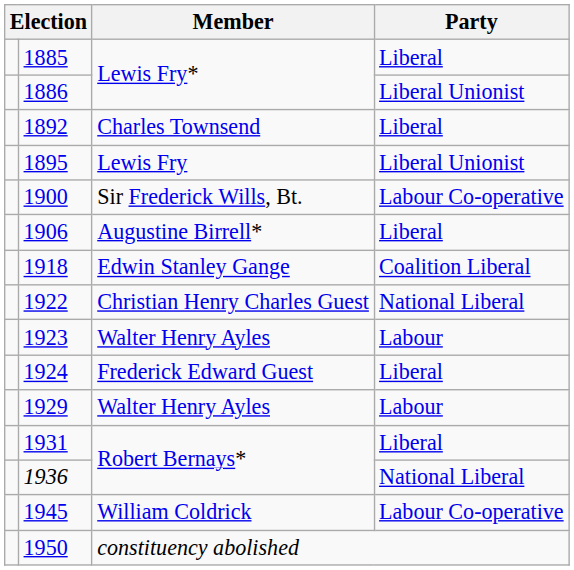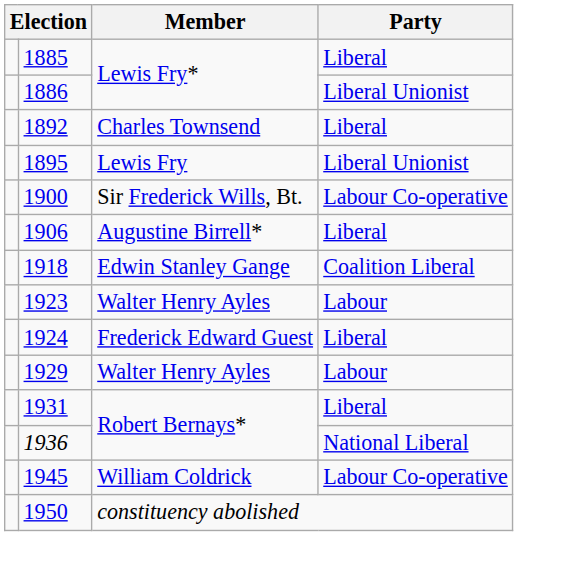- row: (46, 302)
